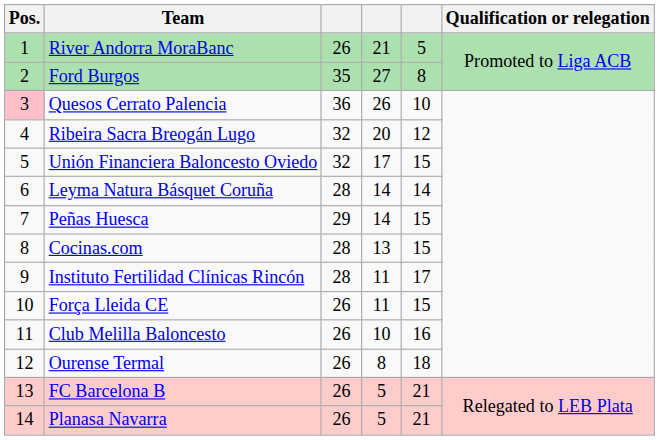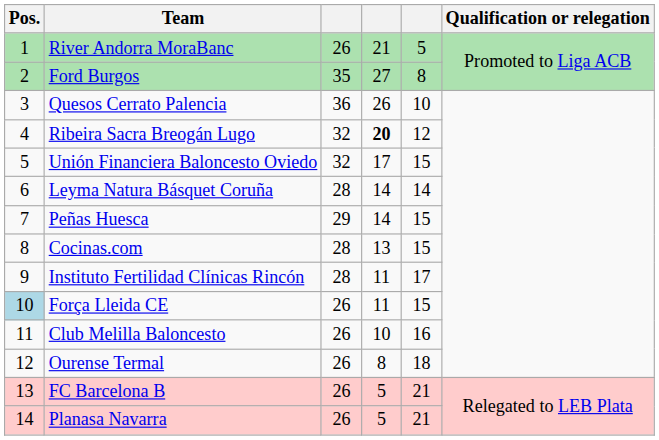(25, 104) pink background -> (25, 104) no background
(381, 133) normal -> (381, 133) bold
(25, 305) no background -> (25, 305) lightblue background
